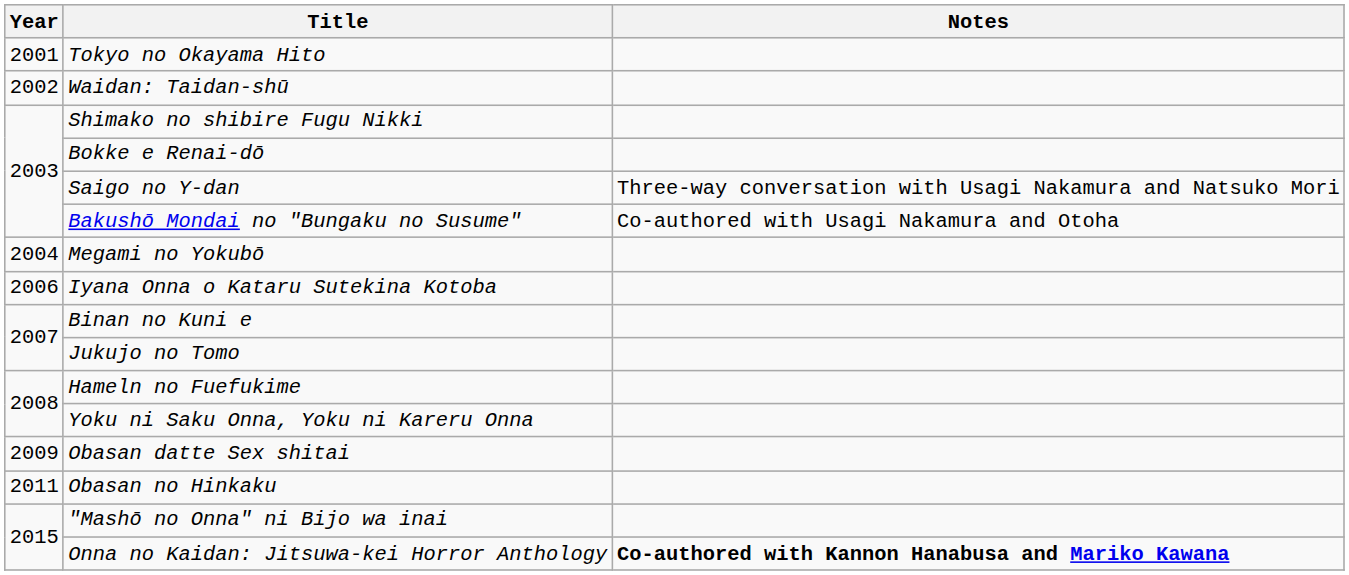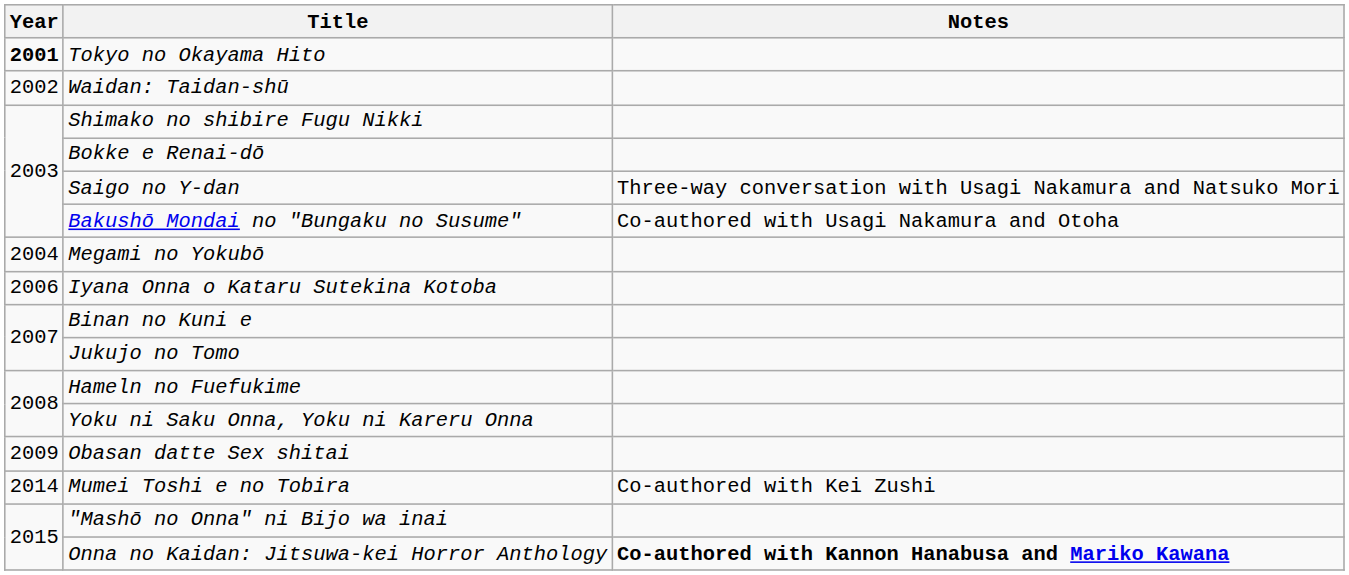(34, 55) normal -> (34, 55) bold
- row: (172, 487)
+ row: (209, 487)
